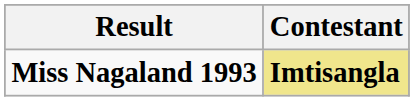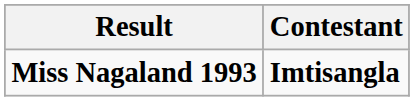(335, 72) khaki background -> (335, 72) no background
